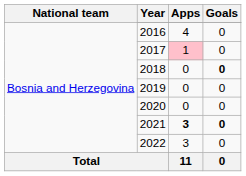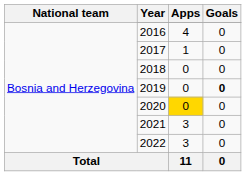(186, 50) pink background -> (186, 50) no background
(222, 69) bold -> (222, 69) normal
(222, 87) normal -> (222, 87) bold
(186, 106) no background -> (186, 106) gold background
(186, 124) bold -> (186, 124) normal
(222, 124) bold -> (222, 124) normal
